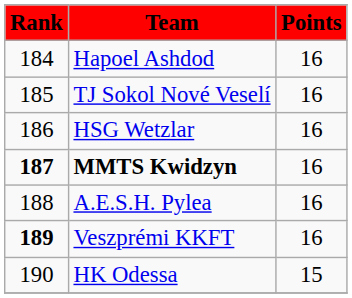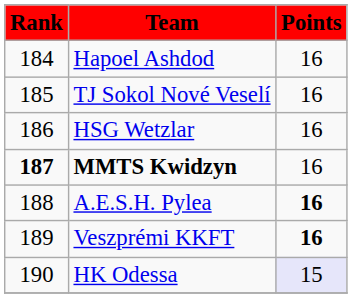(311, 202) normal -> (311, 202) bold
(36, 238) bold -> (36, 238) normal
(311, 238) normal -> (311, 238) bold
(311, 274) no background -> (311, 274) lavender background
